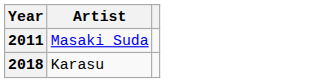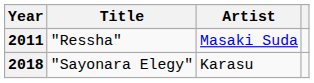+ column: (122, 17)
